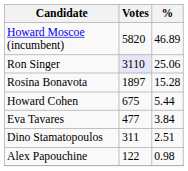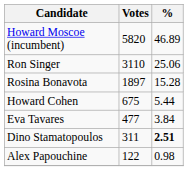(133, 63) lavender background -> (133, 63) no background
(164, 138) normal -> (164, 138) bold
